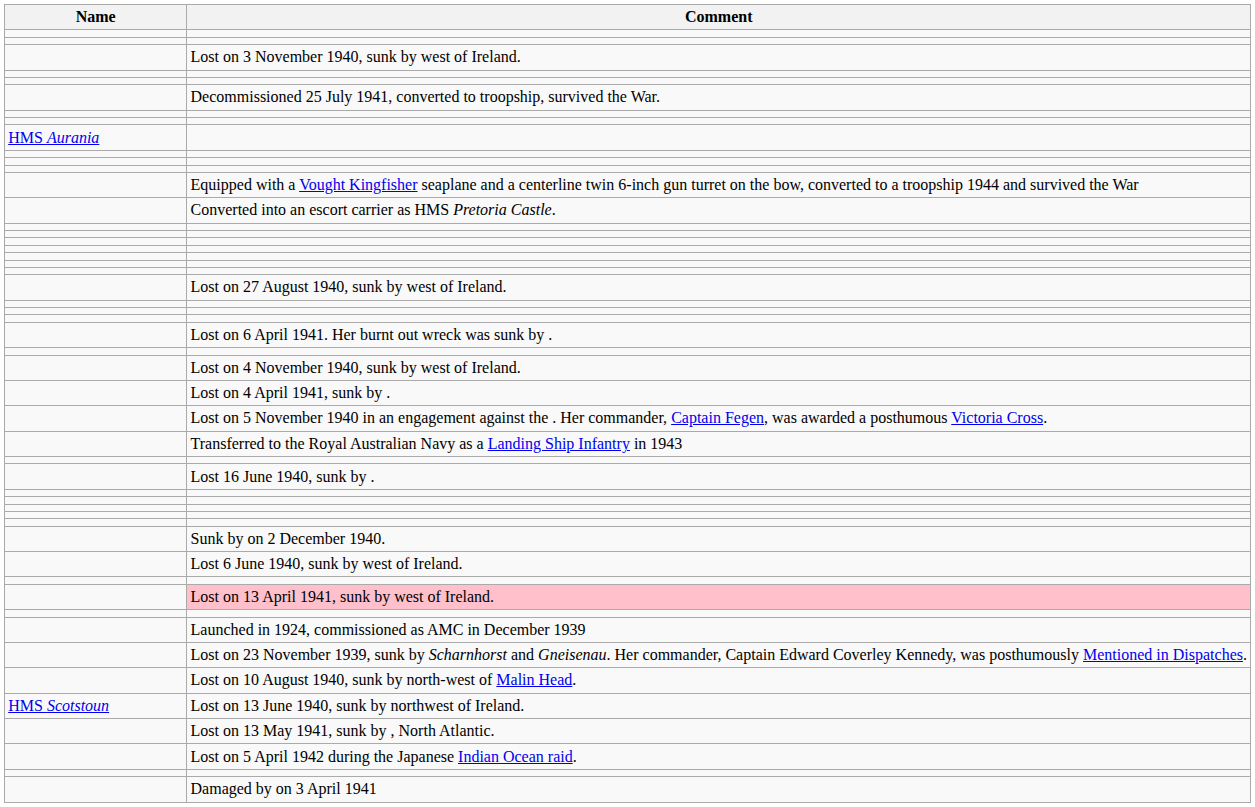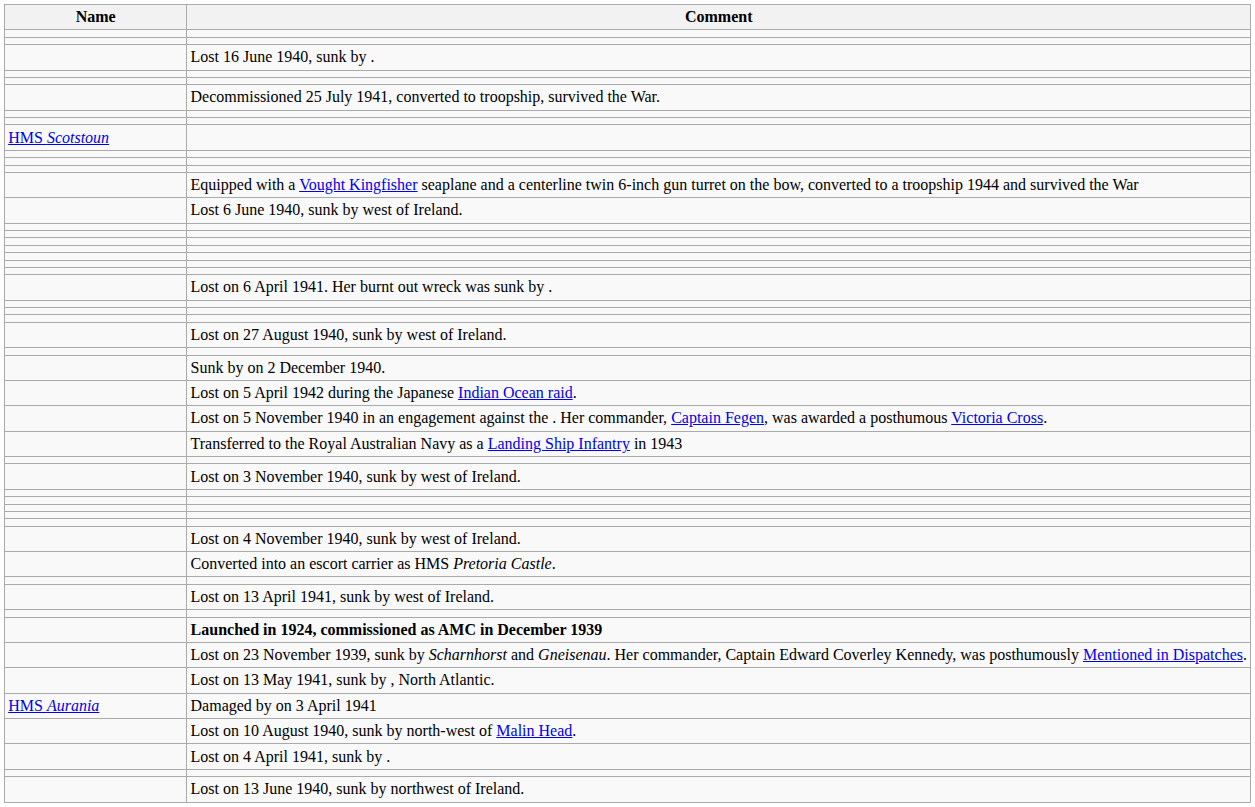(356, 57) Lost on 3 November 1940, sunk by west of Ireland. -> (283, 57) Lost 16 June 1940, sunk by .
(54, 137) HMS Aurania -> (59, 137) HMS Scotstoun
(373, 210) Converted into an escort carrier as HMS Pretoria Castle. -> (327, 210) Lost 6 June 1940, sunk by west of Ireland.
(349, 287) Lost on 27 August 1940, sunk by west of Ireland. -> (371, 287) Lost on 6 April 1941. Her burnt out wreck was sunk by .
(371, 334) Lost on 6 April 1941. Her burnt out wreck was sunk by . -> (349, 334) Lost on 27 August 1940, sunk by west of Ireland.
(356, 367) Lost on 4 November 1940, sunk by west of Ireland. -> (288, 367) Sunk by on 2 December 1940.
(290, 393) Lost on 4 April 1941, sunk by . -> (384, 393) Lost on 5 April 1942 during the Japanese Indian Ocean raid.
(283, 476) Lost 16 June 1940, sunk by . -> (356, 476) Lost on 3 November 1940, sunk by west of Ireland.
(288, 538) Sunk by on 2 December 1940. -> (356, 538) Lost on 4 November 1940, sunk by west of Ireland.
(327, 564) Lost 6 June 1940, sunk by west of Ireland. -> (373, 564) Converted into an escort carrier as HMS Pretoria Castle.
(342, 596) pink background -> (342, 596) no background
(388, 629) normal -> (396, 629) bold
(383, 680) Lost on 10 August 1940, sunk by north-west of Malin Head. -> (343, 680) Lost on 13 May 1941, sunk by , North Atlantic.
(59, 705) HMS Scotstoun -> (54, 705) HMS Aurania
(357, 705) Lost on 13 June 1940, sunk by northwest of Ireland. -> (284, 705) Damaged by on 3 April 1941
(343, 731) Lost on 13 May 1941, sunk by , North Atlantic. -> (383, 731) Lost on 10 August 1940, sunk by north-west of Malin Head.
(384, 756) Lost on 5 April 1942 during the Japanese Indian Ocean raid. -> (290, 756) Lost on 4 April 1941, sunk by .
(284, 789) Damaged by on 3 April 1941 -> (357, 789) Lost on 13 June 1940, sunk by northwest of Ireland.
